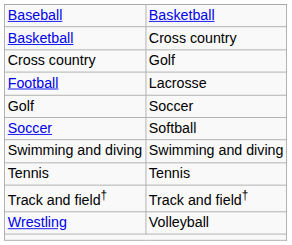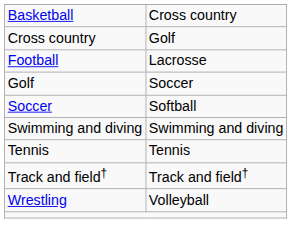- row: (35, 15)
